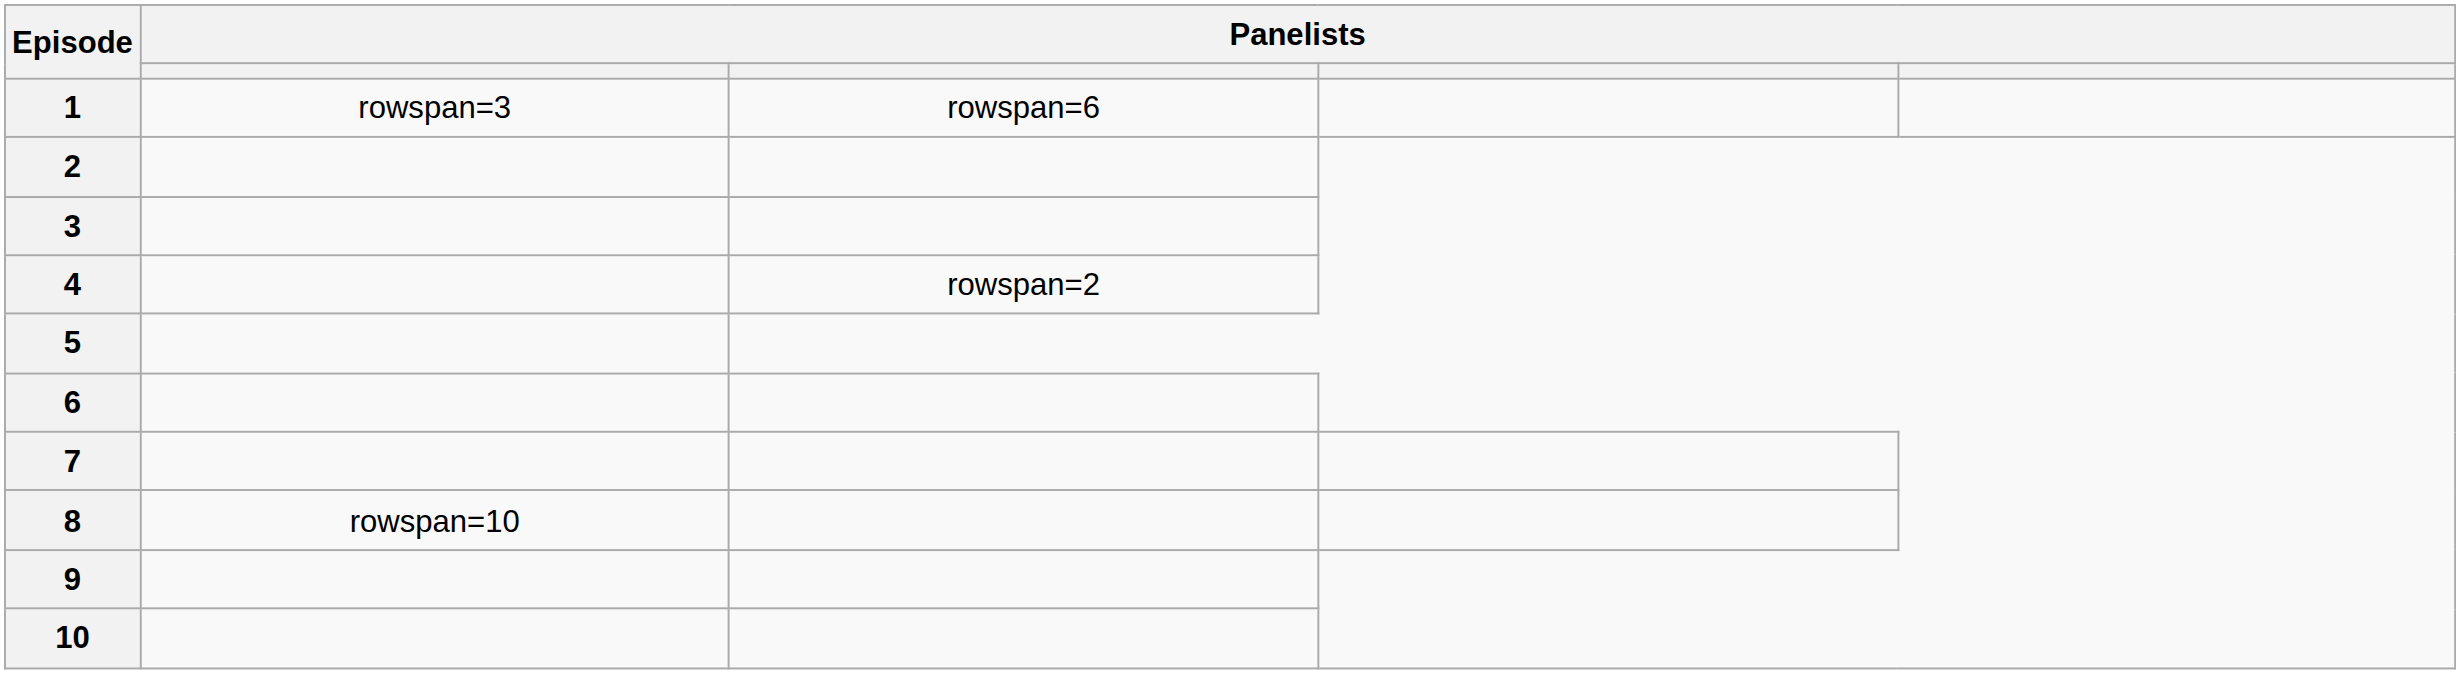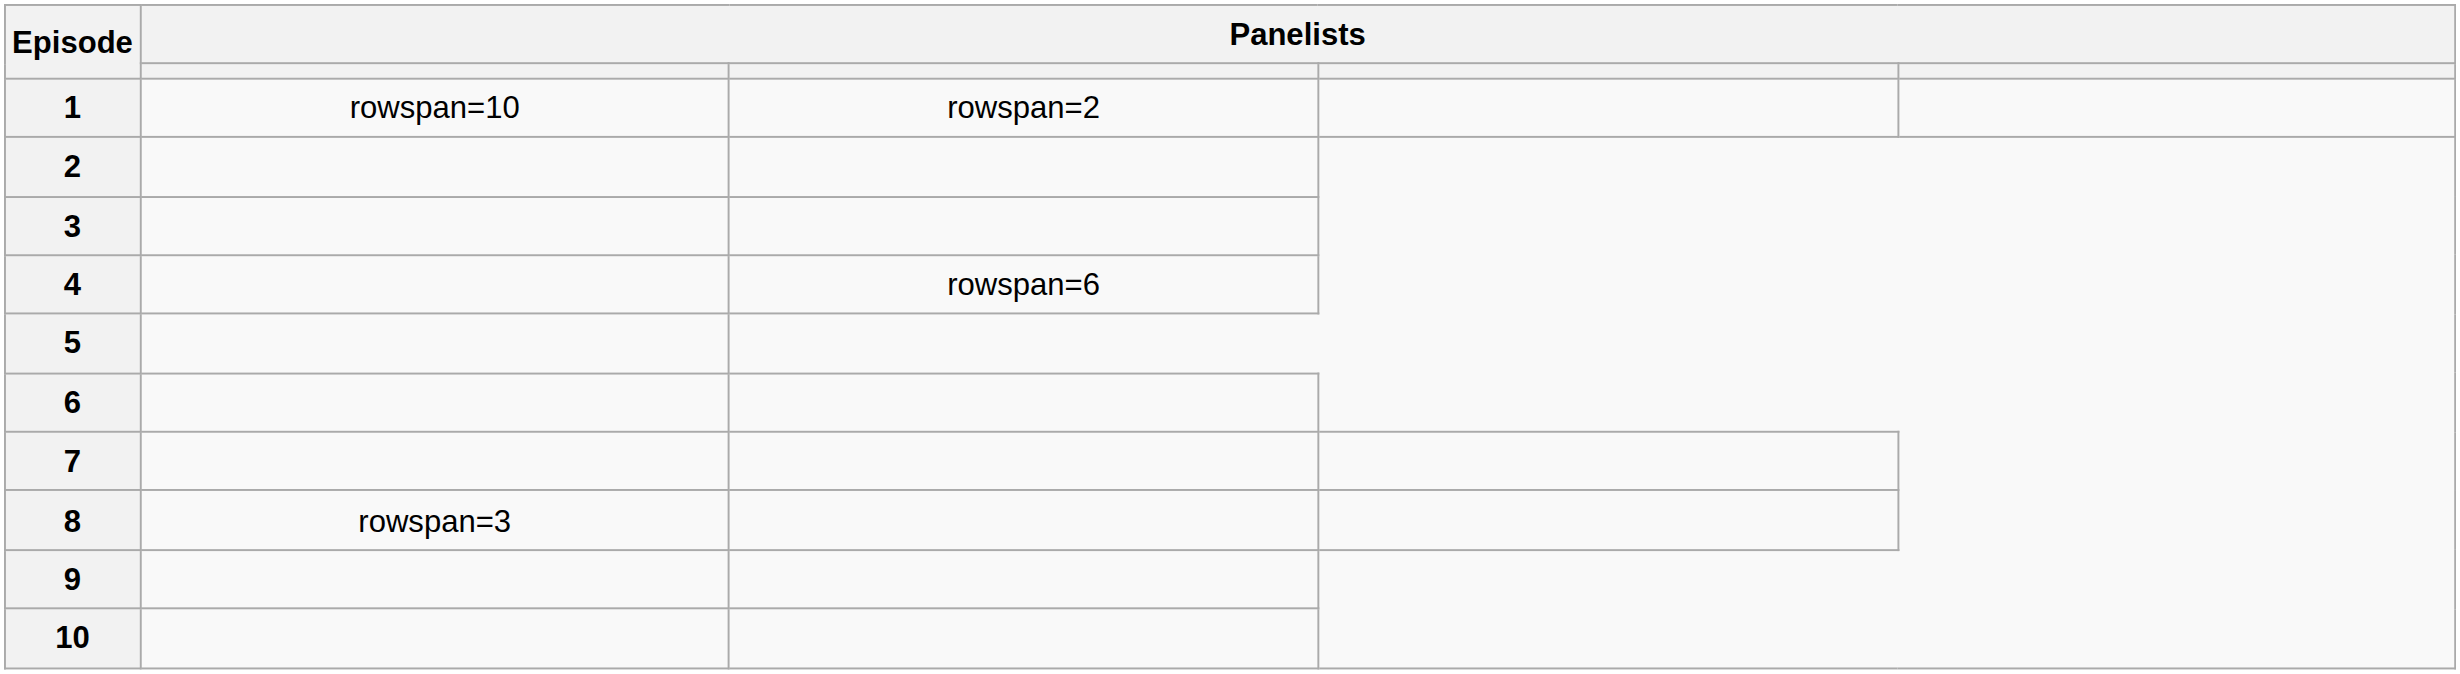(435, 108) rowspan=3 -> (435, 108) rowspan=10
(1024, 108) rowspan=6 -> (1024, 108) rowspan=2
(1024, 284) rowspan=2 -> (1024, 284) rowspan=6
(435, 520) rowspan=10 -> (435, 520) rowspan=3
